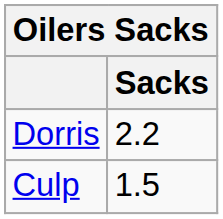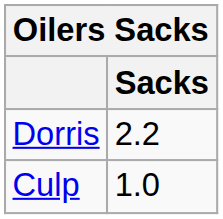(137, 185) 1.5 -> (137, 185) 1.0
